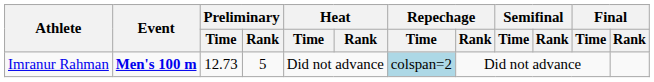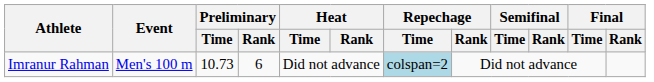(156, 64) bold -> (154, 64) normal
(221, 64) 12.73 -> (217, 64) 10.73
(263, 64) 5 -> (259, 64) 6
